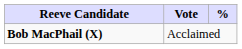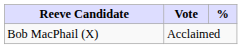(55, 33) bold -> (53, 33) normal
